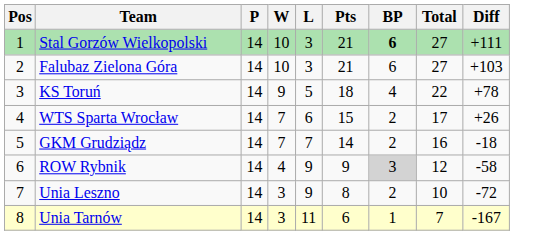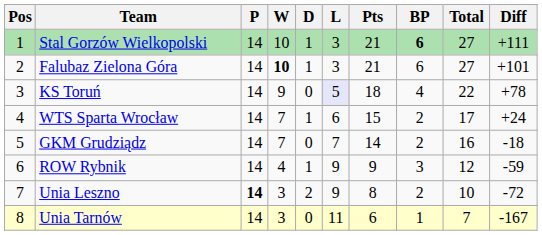+ column: (309, 17)
(282, 67) normal -> (282, 67) bold
(486, 67) +103 -> (513, 67) +101
(309, 92) no background -> (336, 92) lavender background
(486, 117) +26 -> (513, 117) +24
(393, 167) lightgrey background -> (420, 167) no background
(486, 167) -58 -> (513, 167) -59
(254, 192) normal -> (254, 192) bold
